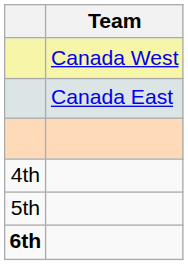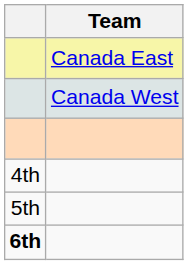(115, 58) Canada West -> (112, 58) Canada East
(112, 98) Canada East -> (115, 98) Canada West
